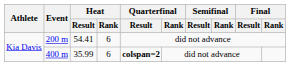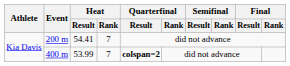(108, 40) 6 -> (108, 40) 7
(83, 54) 35.99 -> (83, 54) 53.99
(108, 54) 6 -> (108, 54) 7
